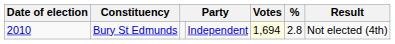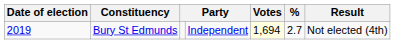(19, 30) 2010 -> (19, 30) 2019
(294, 30) 2.8 -> (294, 30) 2.7
